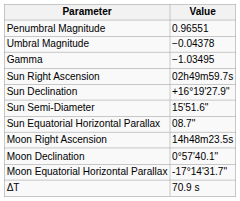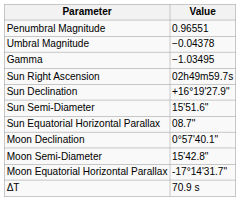- row: (57, 140)
+ row: (54, 156)
